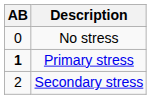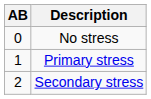(18, 60) bold -> (18, 60) normal
